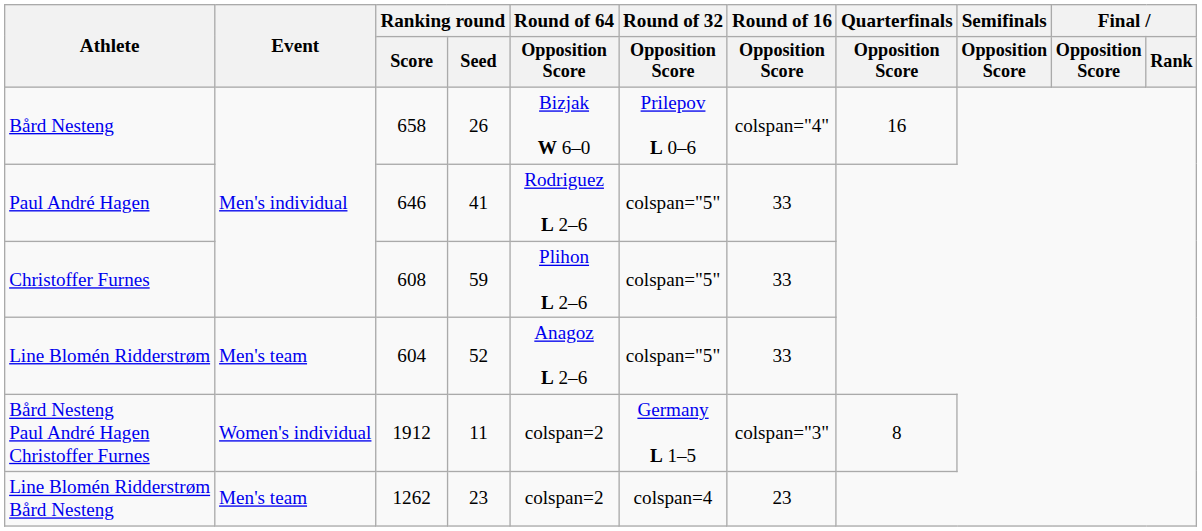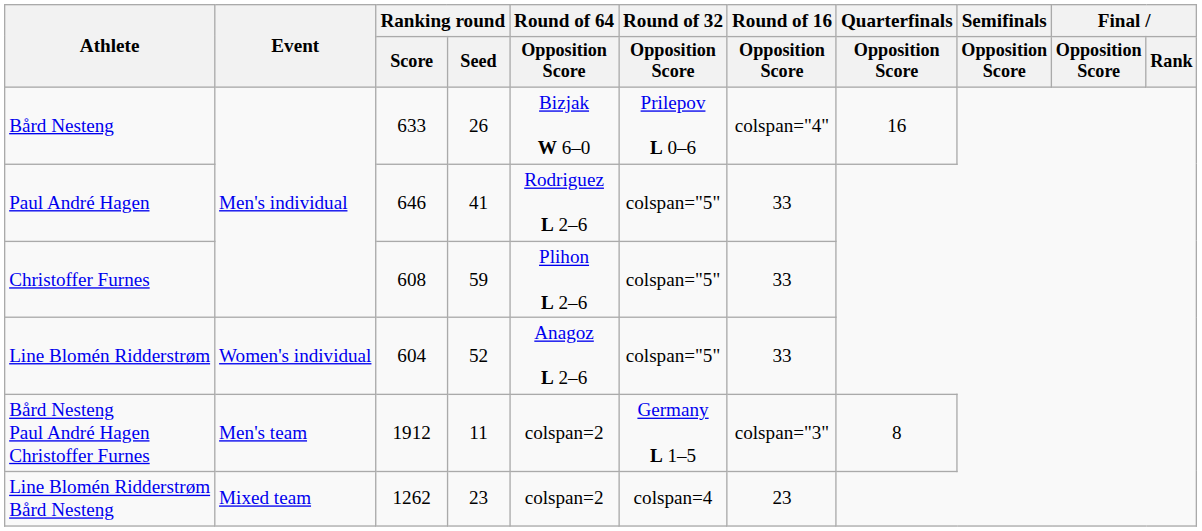(412, 126) 658 -> (412, 126) 633
(263, 356) Men's team -> (295, 356) Women's individual
(295, 433) Women's individual -> (263, 433) Men's team
(263, 498) Men's team -> (265, 498) Mixed team
